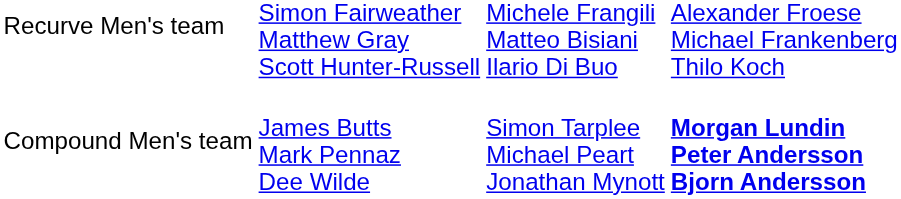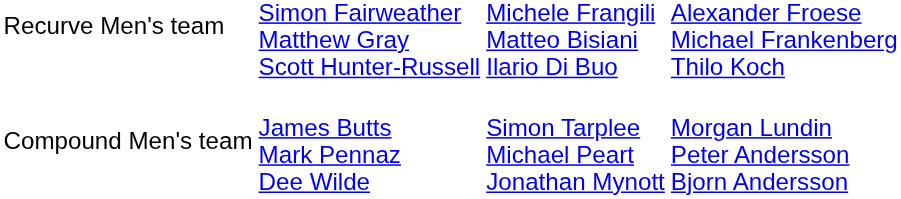(768, 154) bold -> (760, 154) normal
